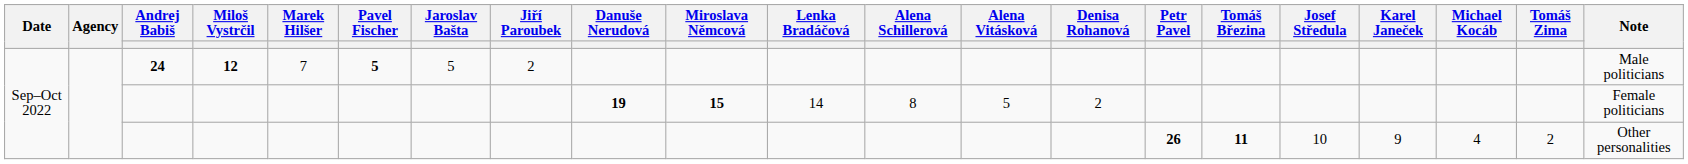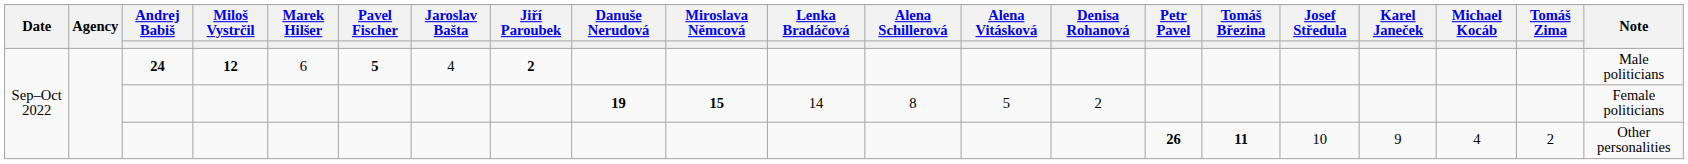(303, 66) 7 -> (303, 66) 6
(451, 66) 5 -> (451, 66) 4
(531, 66) normal -> (531, 66) bold
